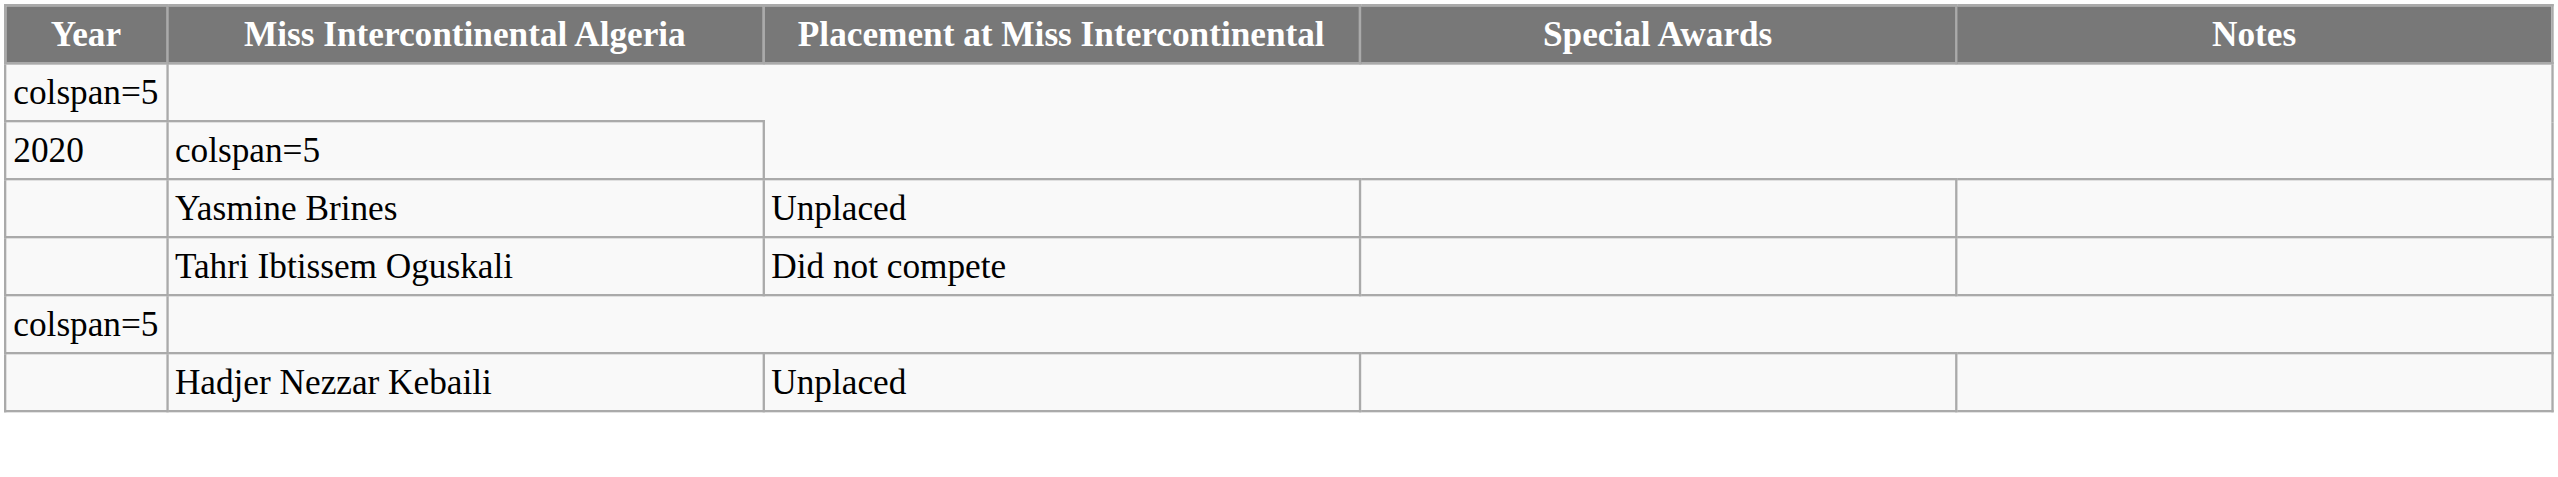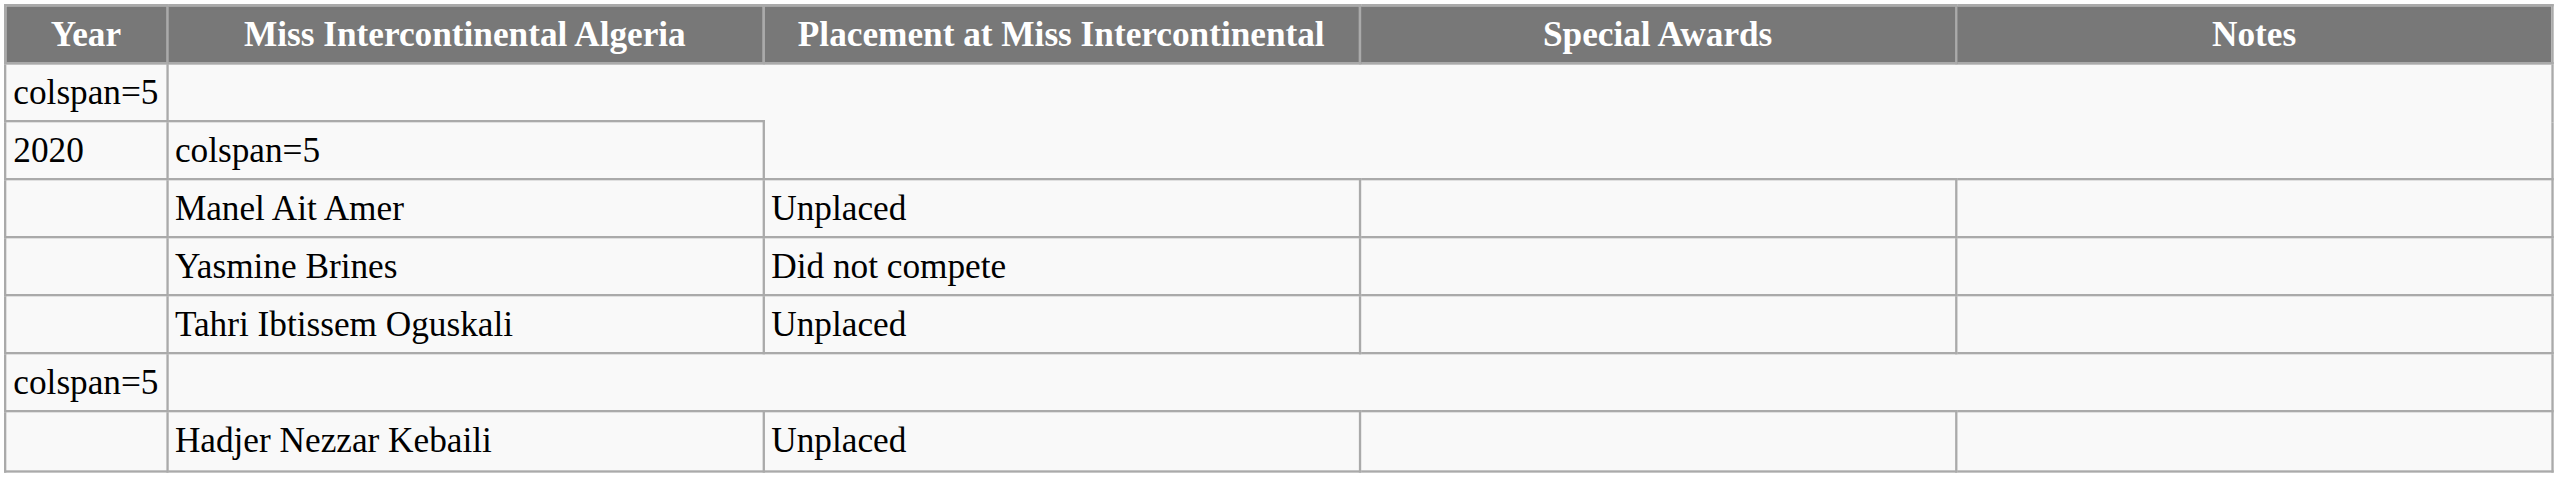+ row: (86, 209)
(839, 208) Unplaced -> (889, 266) Did not compete
(889, 266) Did not compete -> (839, 324) Unplaced
